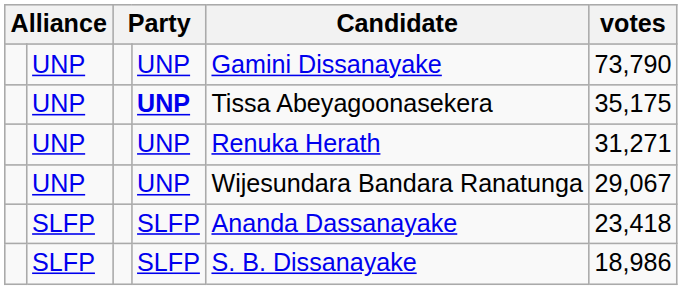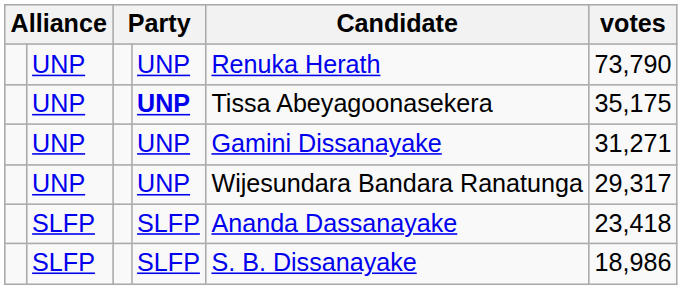(327, 64) Gamini Dissanayake -> (296, 64) Renuka Herath
(296, 143) Renuka Herath -> (327, 143) Gamini Dissanayake
(633, 183) 29,067 -> (633, 183) 29,317
